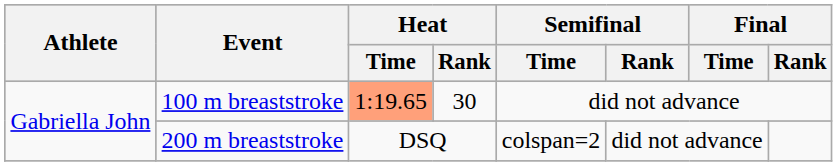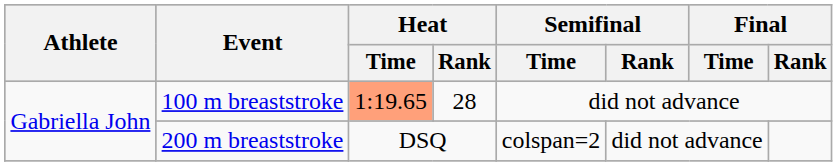(464, 101) 30 -> (464, 101) 28
